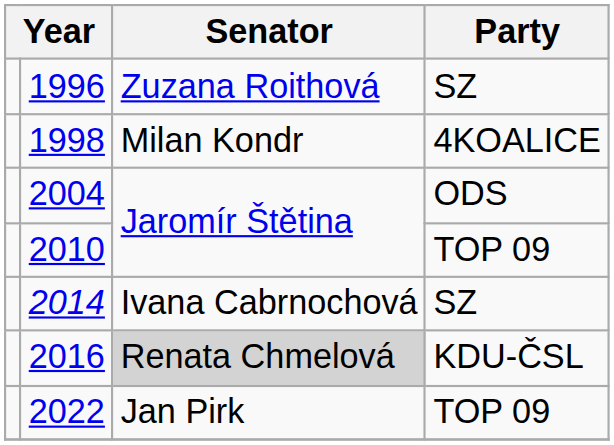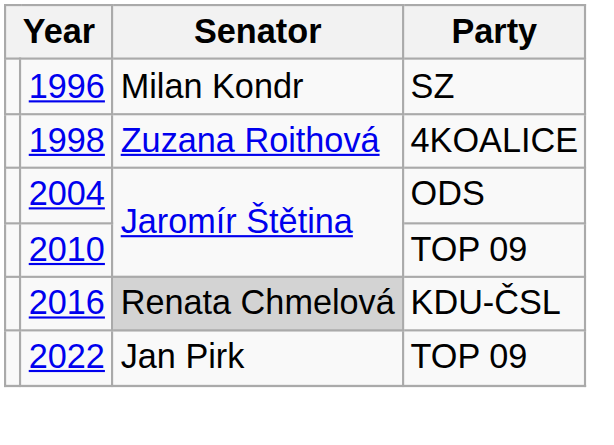(250, 85) Zuzana Roithová -> (212, 85) Milan Kondr
(212, 140) Milan Kondr -> (250, 140) Zuzana Roithová
- row: (67, 303)
